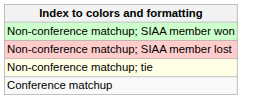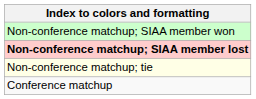(119, 49) normal -> (128, 49) bold
